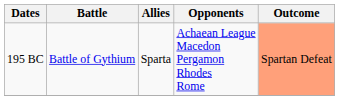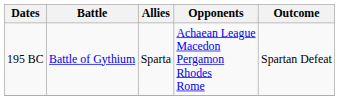(296, 59) lightsalmon background -> (296, 59) no background
